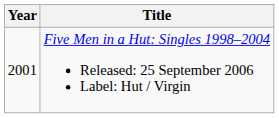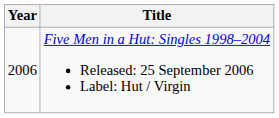(22, 70) 2001 -> (22, 70) 2006
